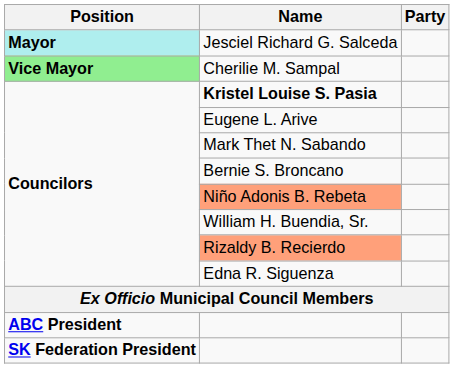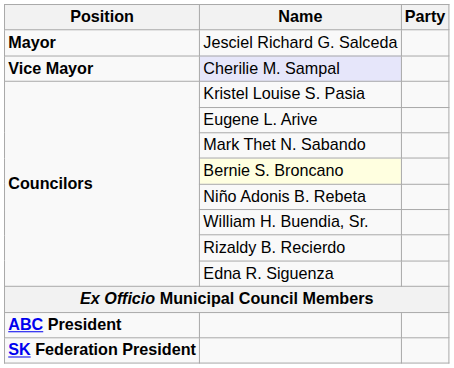(32, 42) paleturquoise background -> (32, 42) no background
(51, 68) lightgreen background -> (51, 68) no background
(272, 68) no background -> (272, 68) lavender background
(290, 94) bold -> (284, 94) normal
(273, 171) no background -> (273, 171) lightyellow background
(285, 196) lightsalmon background -> (285, 196) no background
(274, 247) lightsalmon background -> (274, 247) no background
